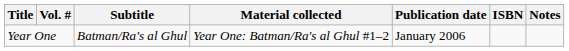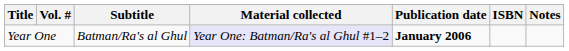(291, 35) no background -> (291, 35) lavender background
(430, 35) normal -> (433, 35) bold
